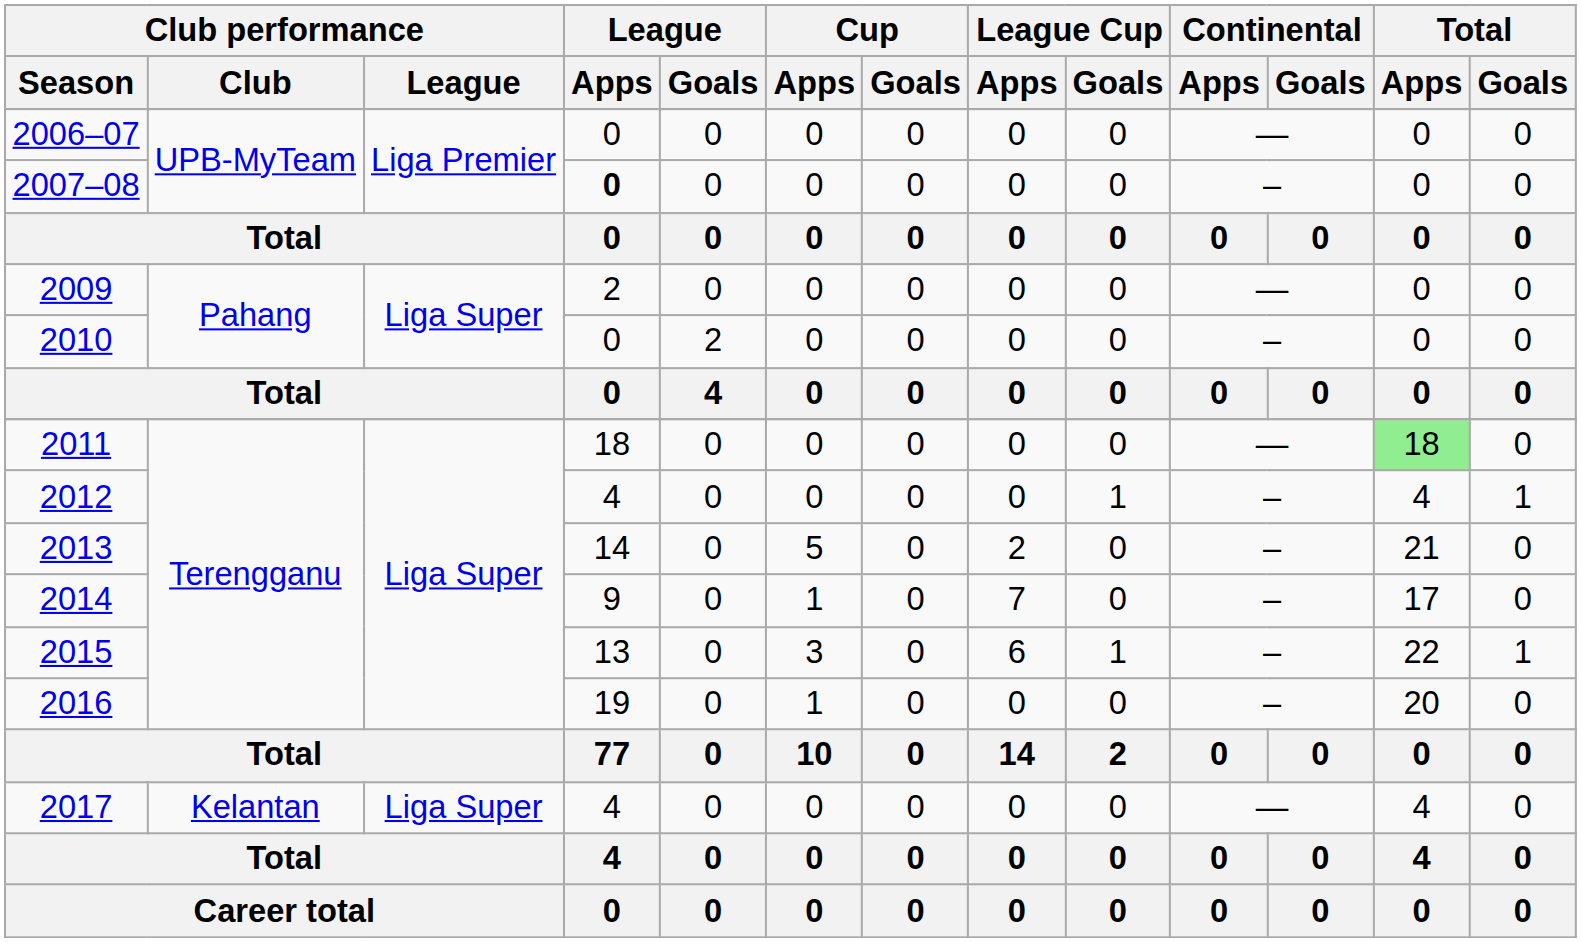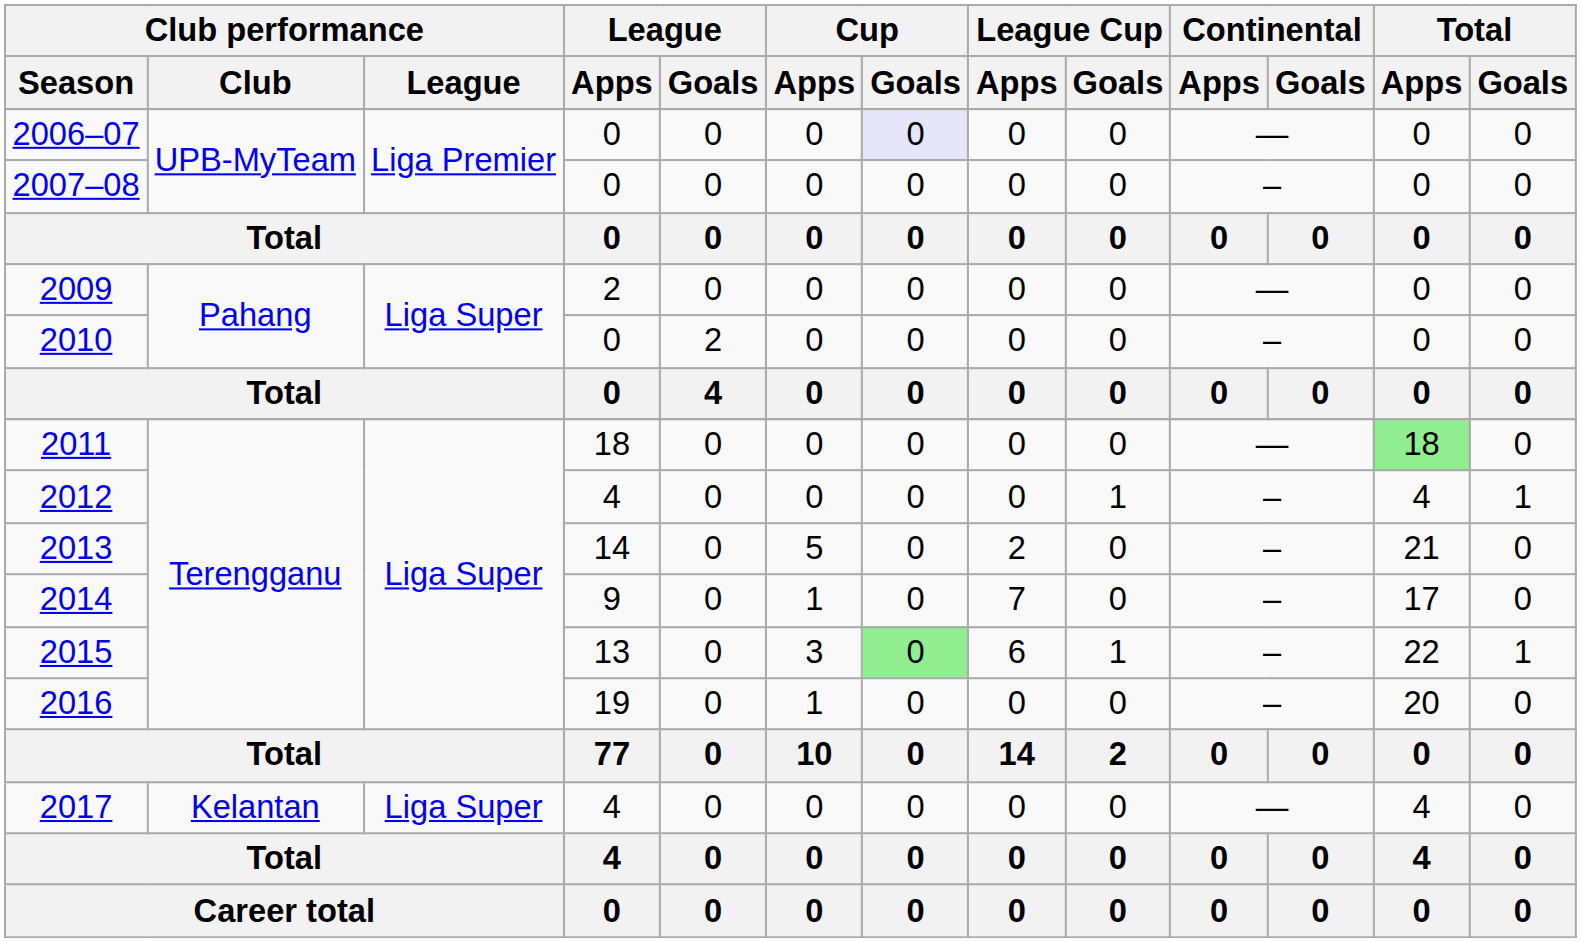(916, 133) no background -> (916, 133) lavender background
(612, 185) bold -> (612, 185) normal
(916, 651) no background -> (916, 651) lightgreen background
